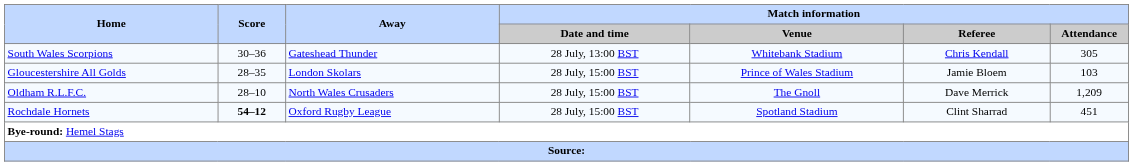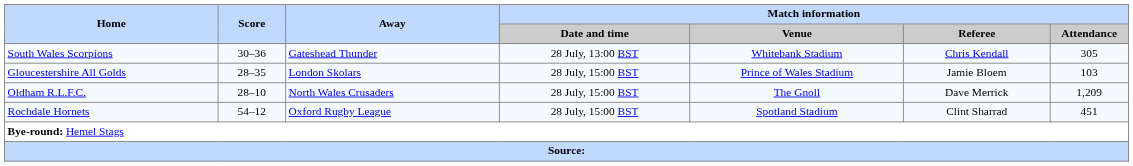(252, 112) bold -> (252, 112) normal
